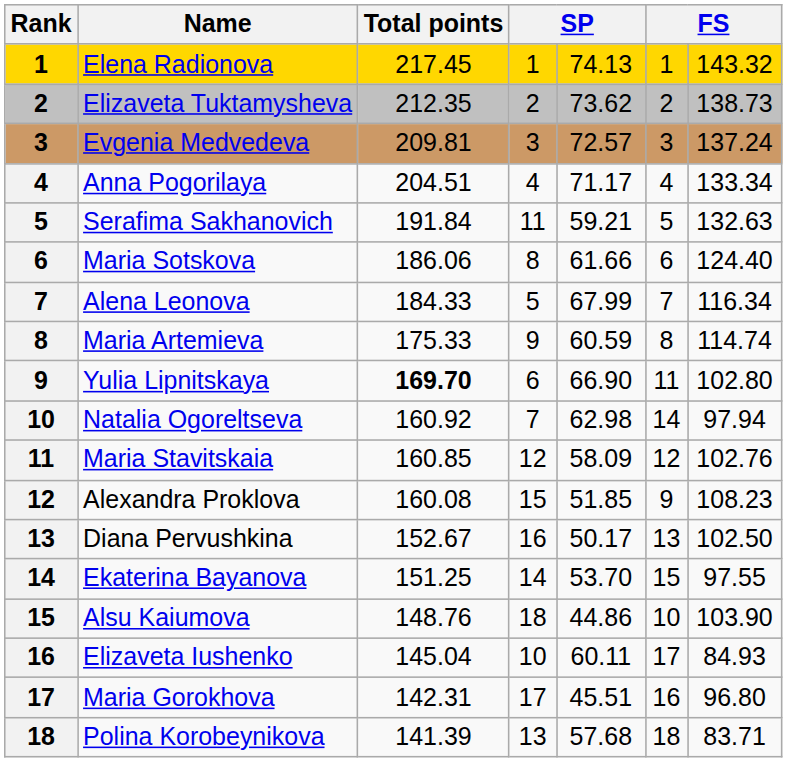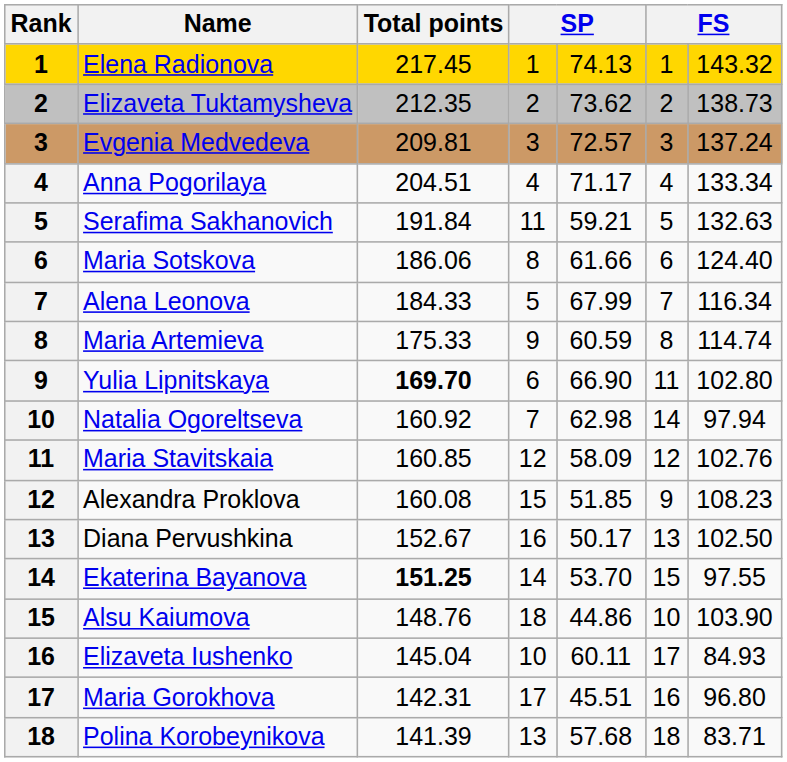(434, 578) normal -> (434, 578) bold
